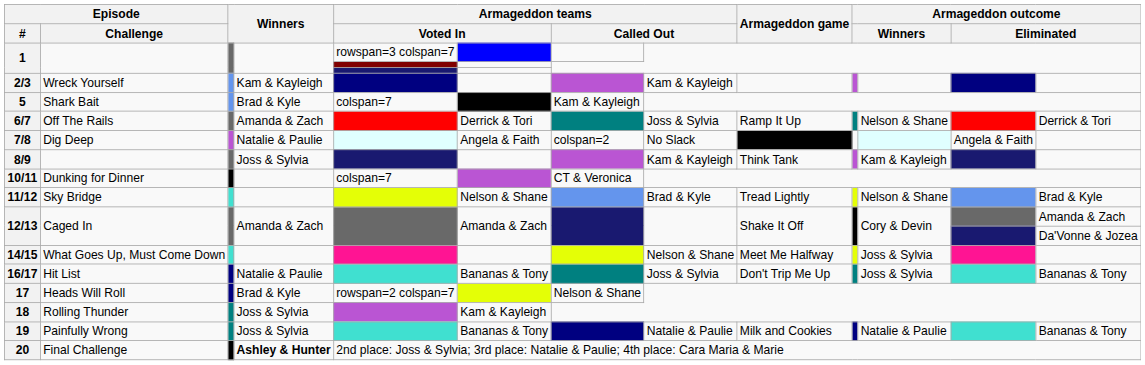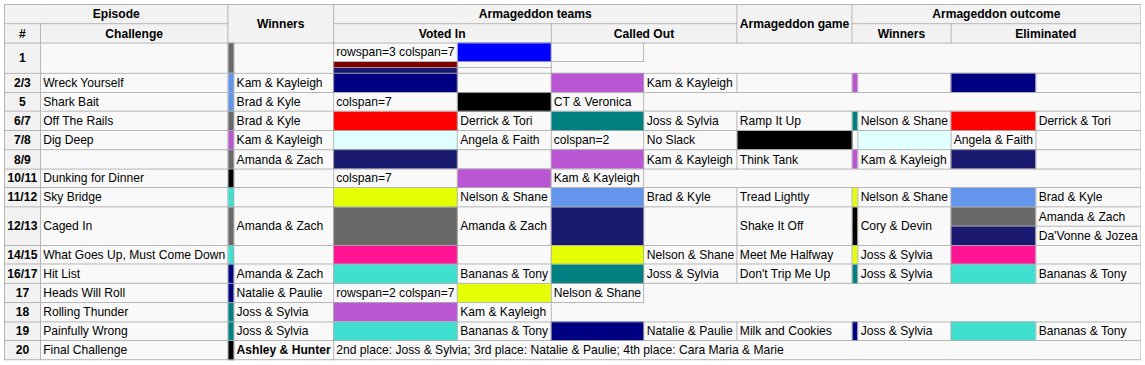(597, 102) Kam & Kayleigh -> (593, 102) CT & Veronica
(280, 121) Amanda & Zach -> (268, 121) Brad & Kyle
(280, 140) Natalie & Paulie -> (280, 140) Kam & Kayleigh
(273, 159) Joss & Sylvia -> (280, 159) Amanda & Zach
(593, 179) CT & Veronica -> (597, 179) Kam & Kayleigh
(280, 274) Natalie & Paulie -> (280, 274) Amanda & Zach
(268, 293) Brad & Kyle -> (280, 293) Natalie & Paulie
(904, 331) Natalie & Paulie -> (897, 331) Joss & Sylvia
